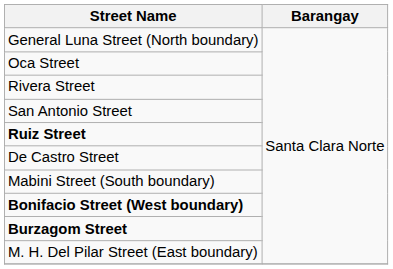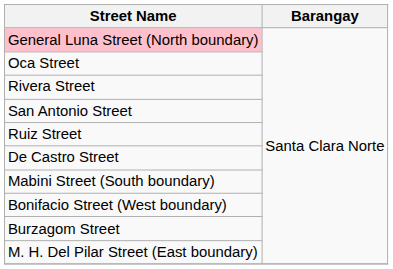(133, 39) no background -> (133, 39) pink background
(47, 134) bold -> (45, 134) normal
(126, 205) bold -> (117, 205) normal
(67, 228) bold -> (64, 228) normal
